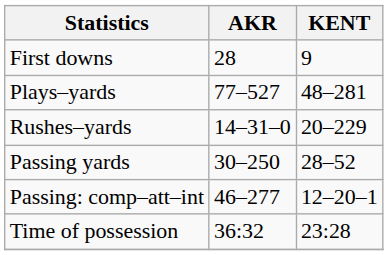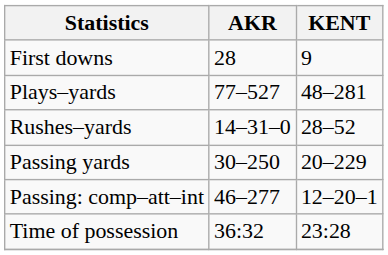(334, 127) 20–229 -> (328, 127) 28–52
(328, 161) 28–52 -> (334, 161) 20–229
